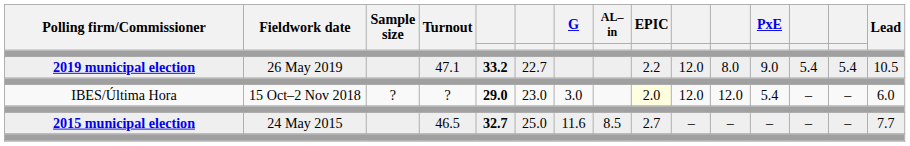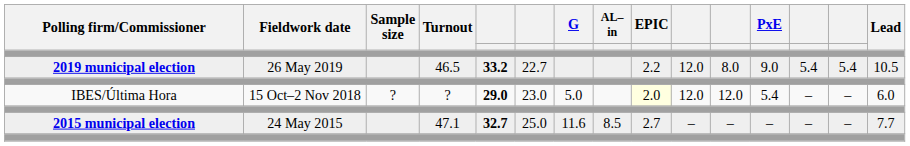(448, 67) 47.1 -> (448, 67) 46.5
(574, 95) 3.0 -> (574, 95) 5.0
(448, 123) 46.5 -> (448, 123) 47.1
